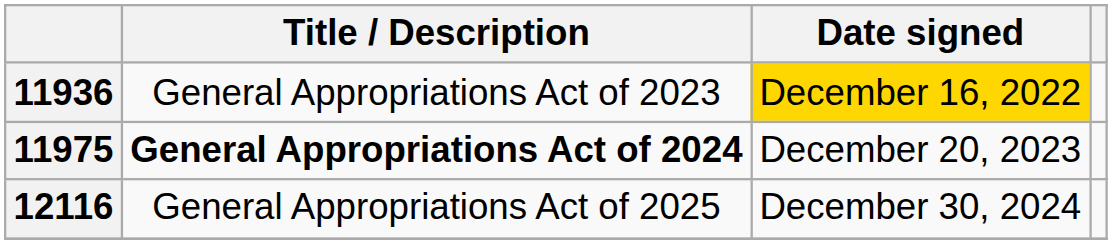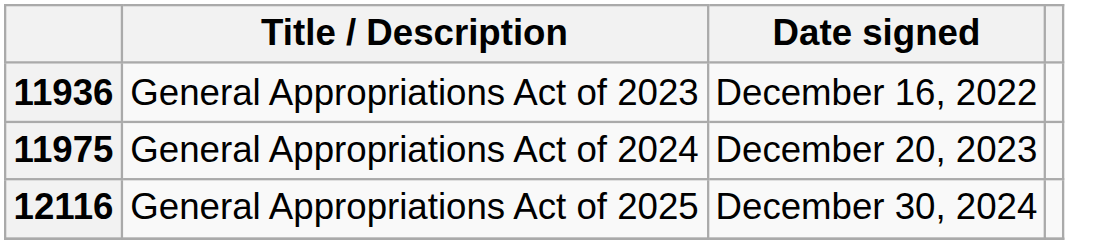(920, 91) gold background -> (876, 91) no background
(436, 149) bold -> (415, 149) normal
